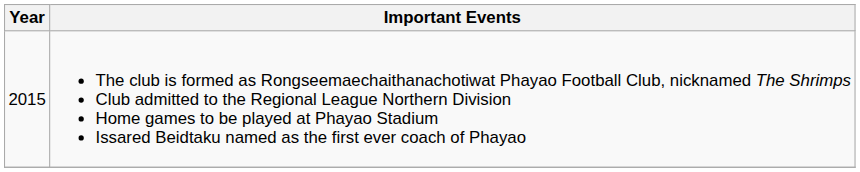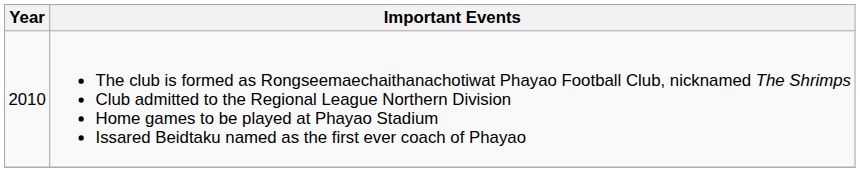(27, 99) 2015 -> (27, 99) 2010
